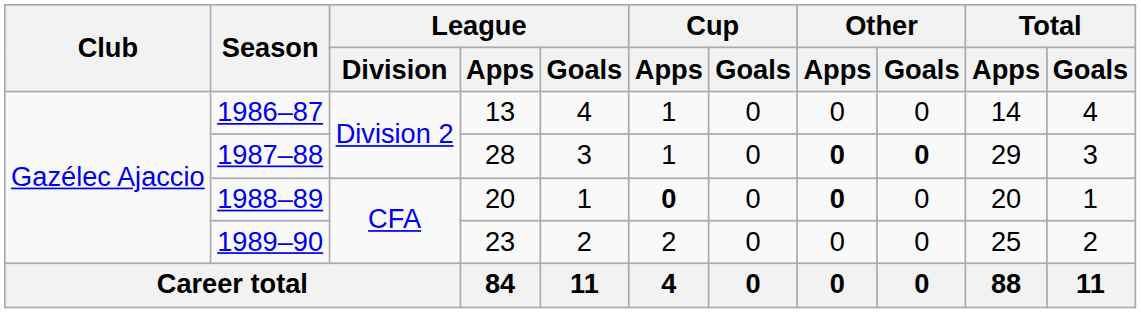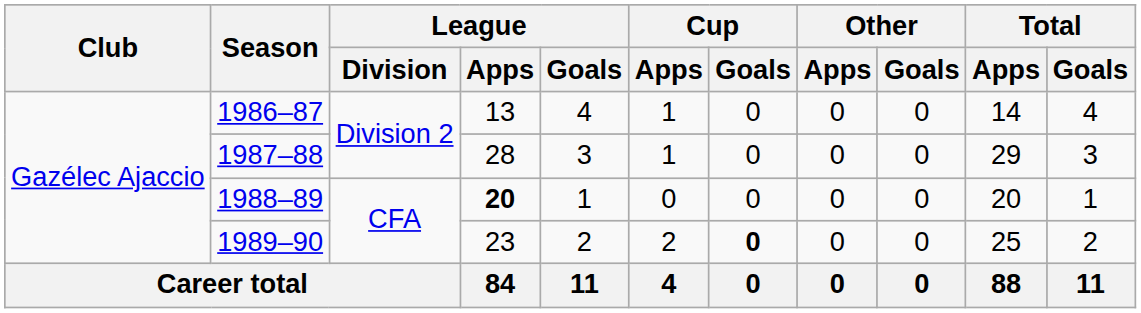(837, 155) bold -> (837, 155) normal
(922, 155) bold -> (922, 155) normal
(500, 198) normal -> (500, 198) bold
(669, 198) bold -> (669, 198) normal
(837, 198) bold -> (837, 198) normal
(753, 241) normal -> (753, 241) bold
